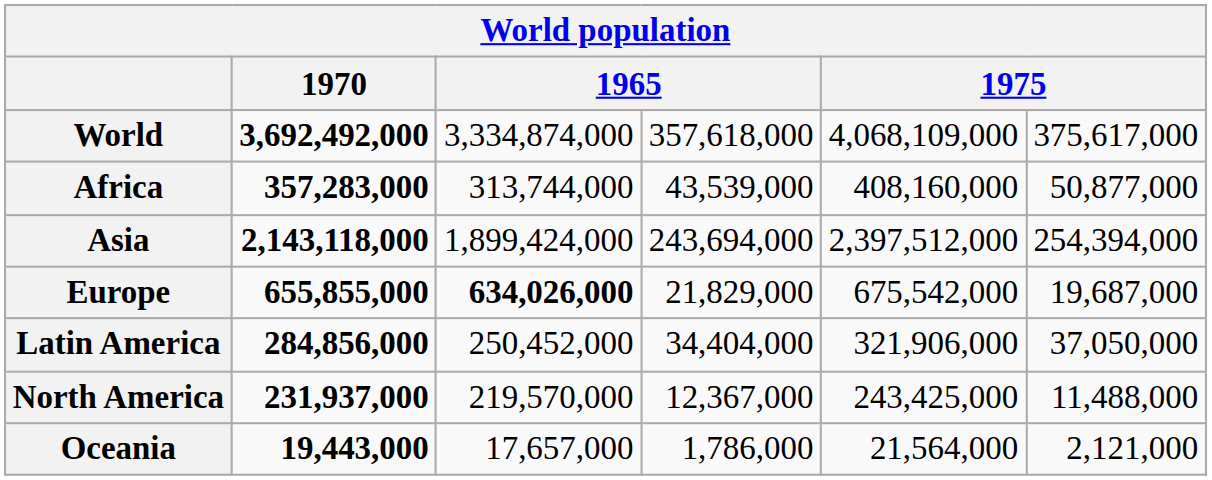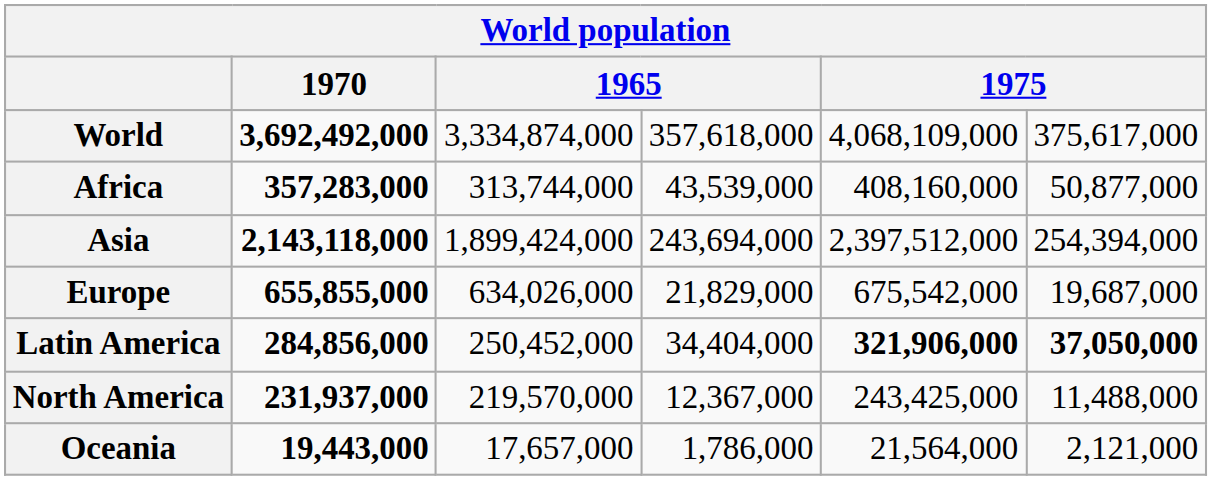(551, 291) bold -> (551, 291) normal
(936, 344) normal -> (936, 344) bold
(1124, 344) normal -> (1124, 344) bold
